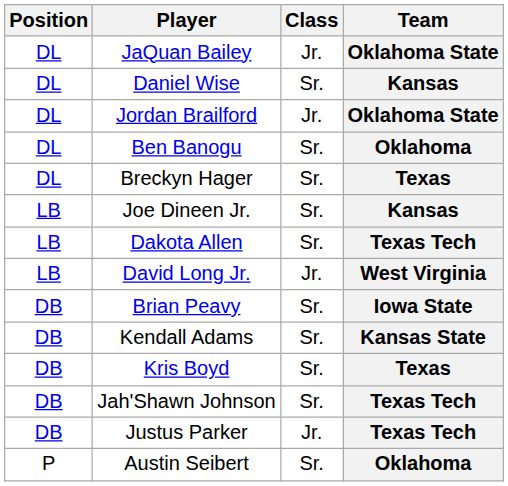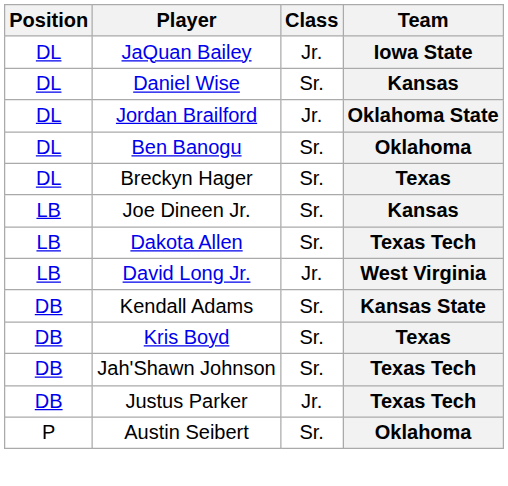(423, 52) Oklahoma State -> (423, 52) Iowa State
- row: (187, 305)
